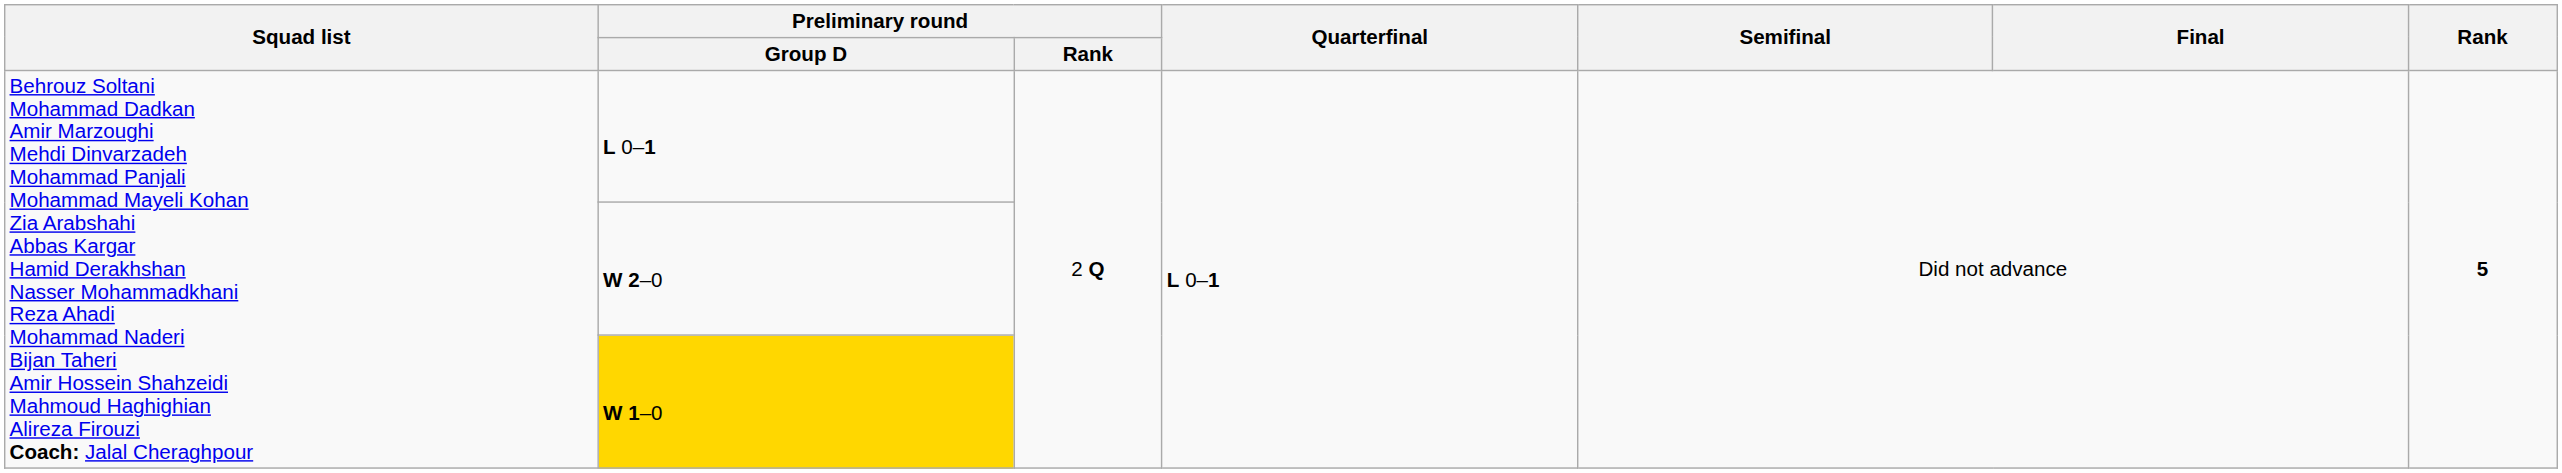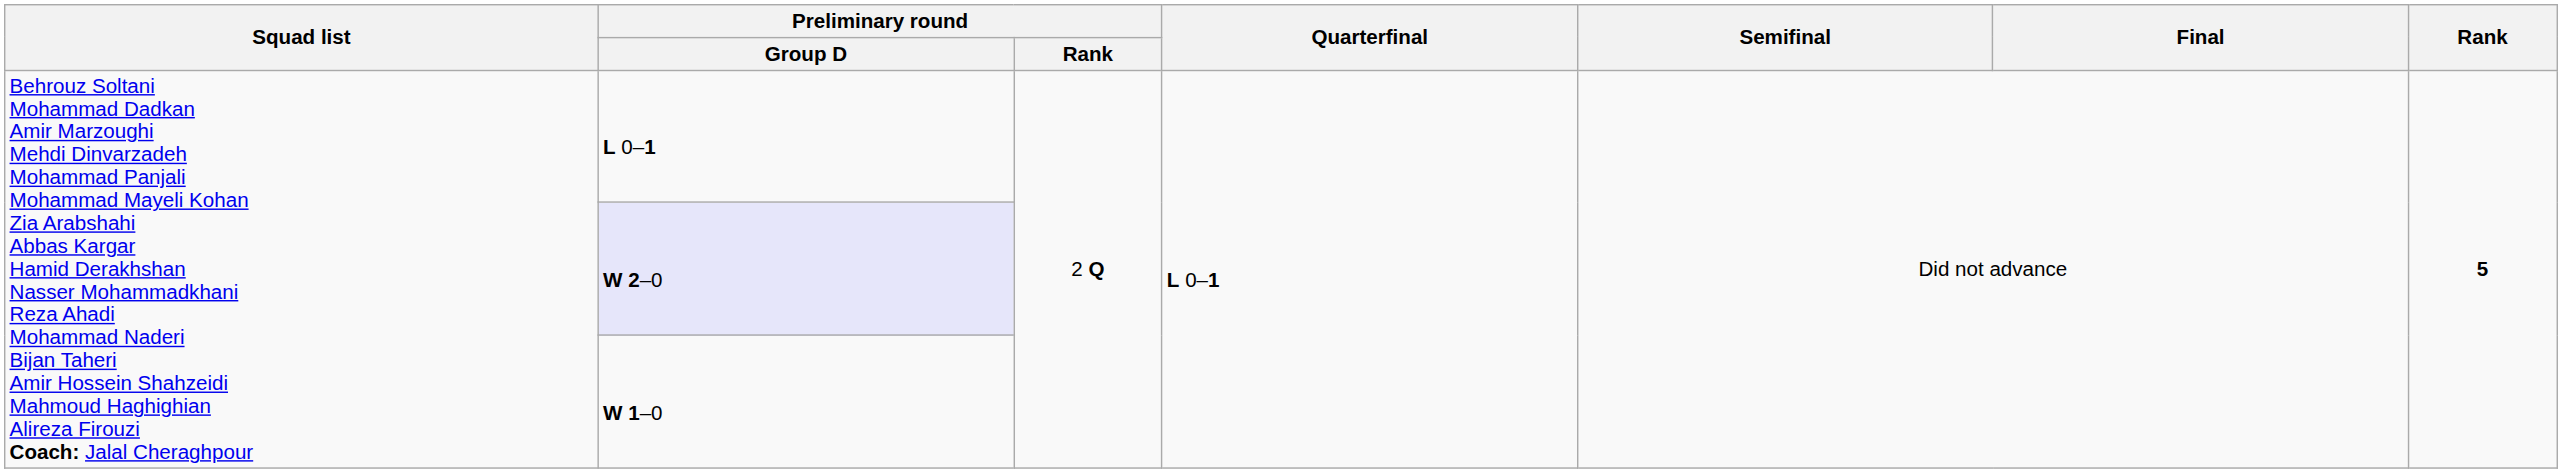(633, 281) no background -> (633, 281) lavender background
(633, 414) gold background -> (633, 414) no background
